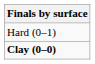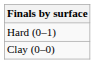(31, 50) bold -> (31, 50) normal
